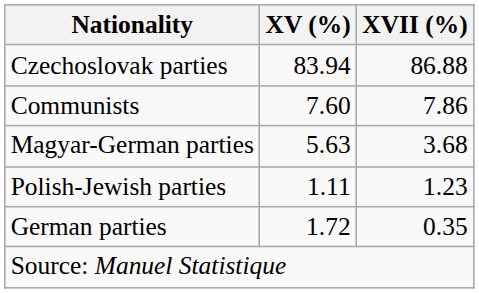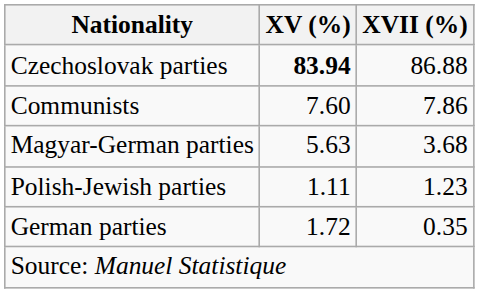(322, 65) normal -> (322, 65) bold
